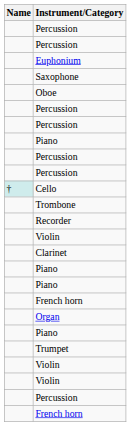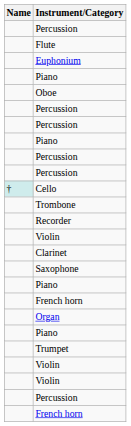(56, 44) Percussion -> (45, 44) Flute
(57, 76) Saxophone -> (46, 76) Piano
(46, 269) Piano -> (57, 269) Saxophone
